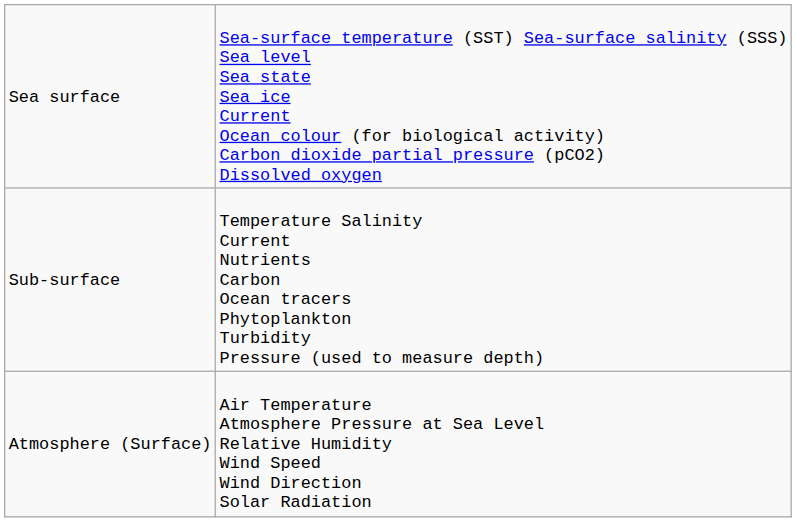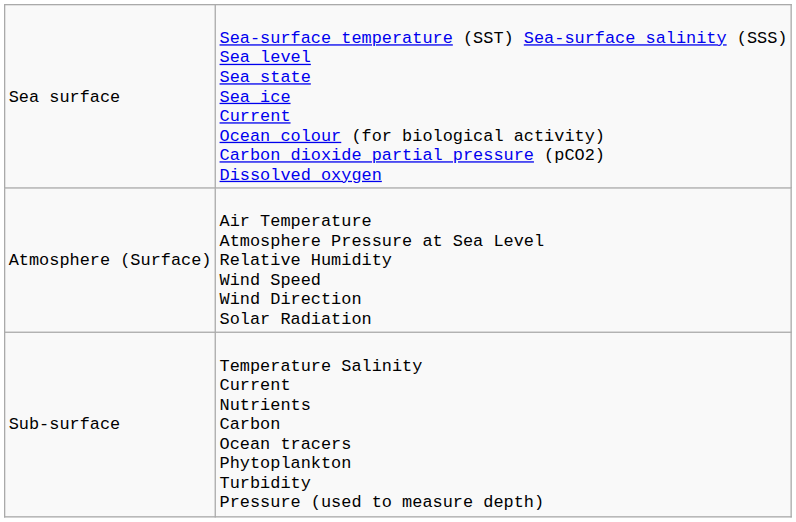rows swapped: (64, 280) <-> (110, 444)
